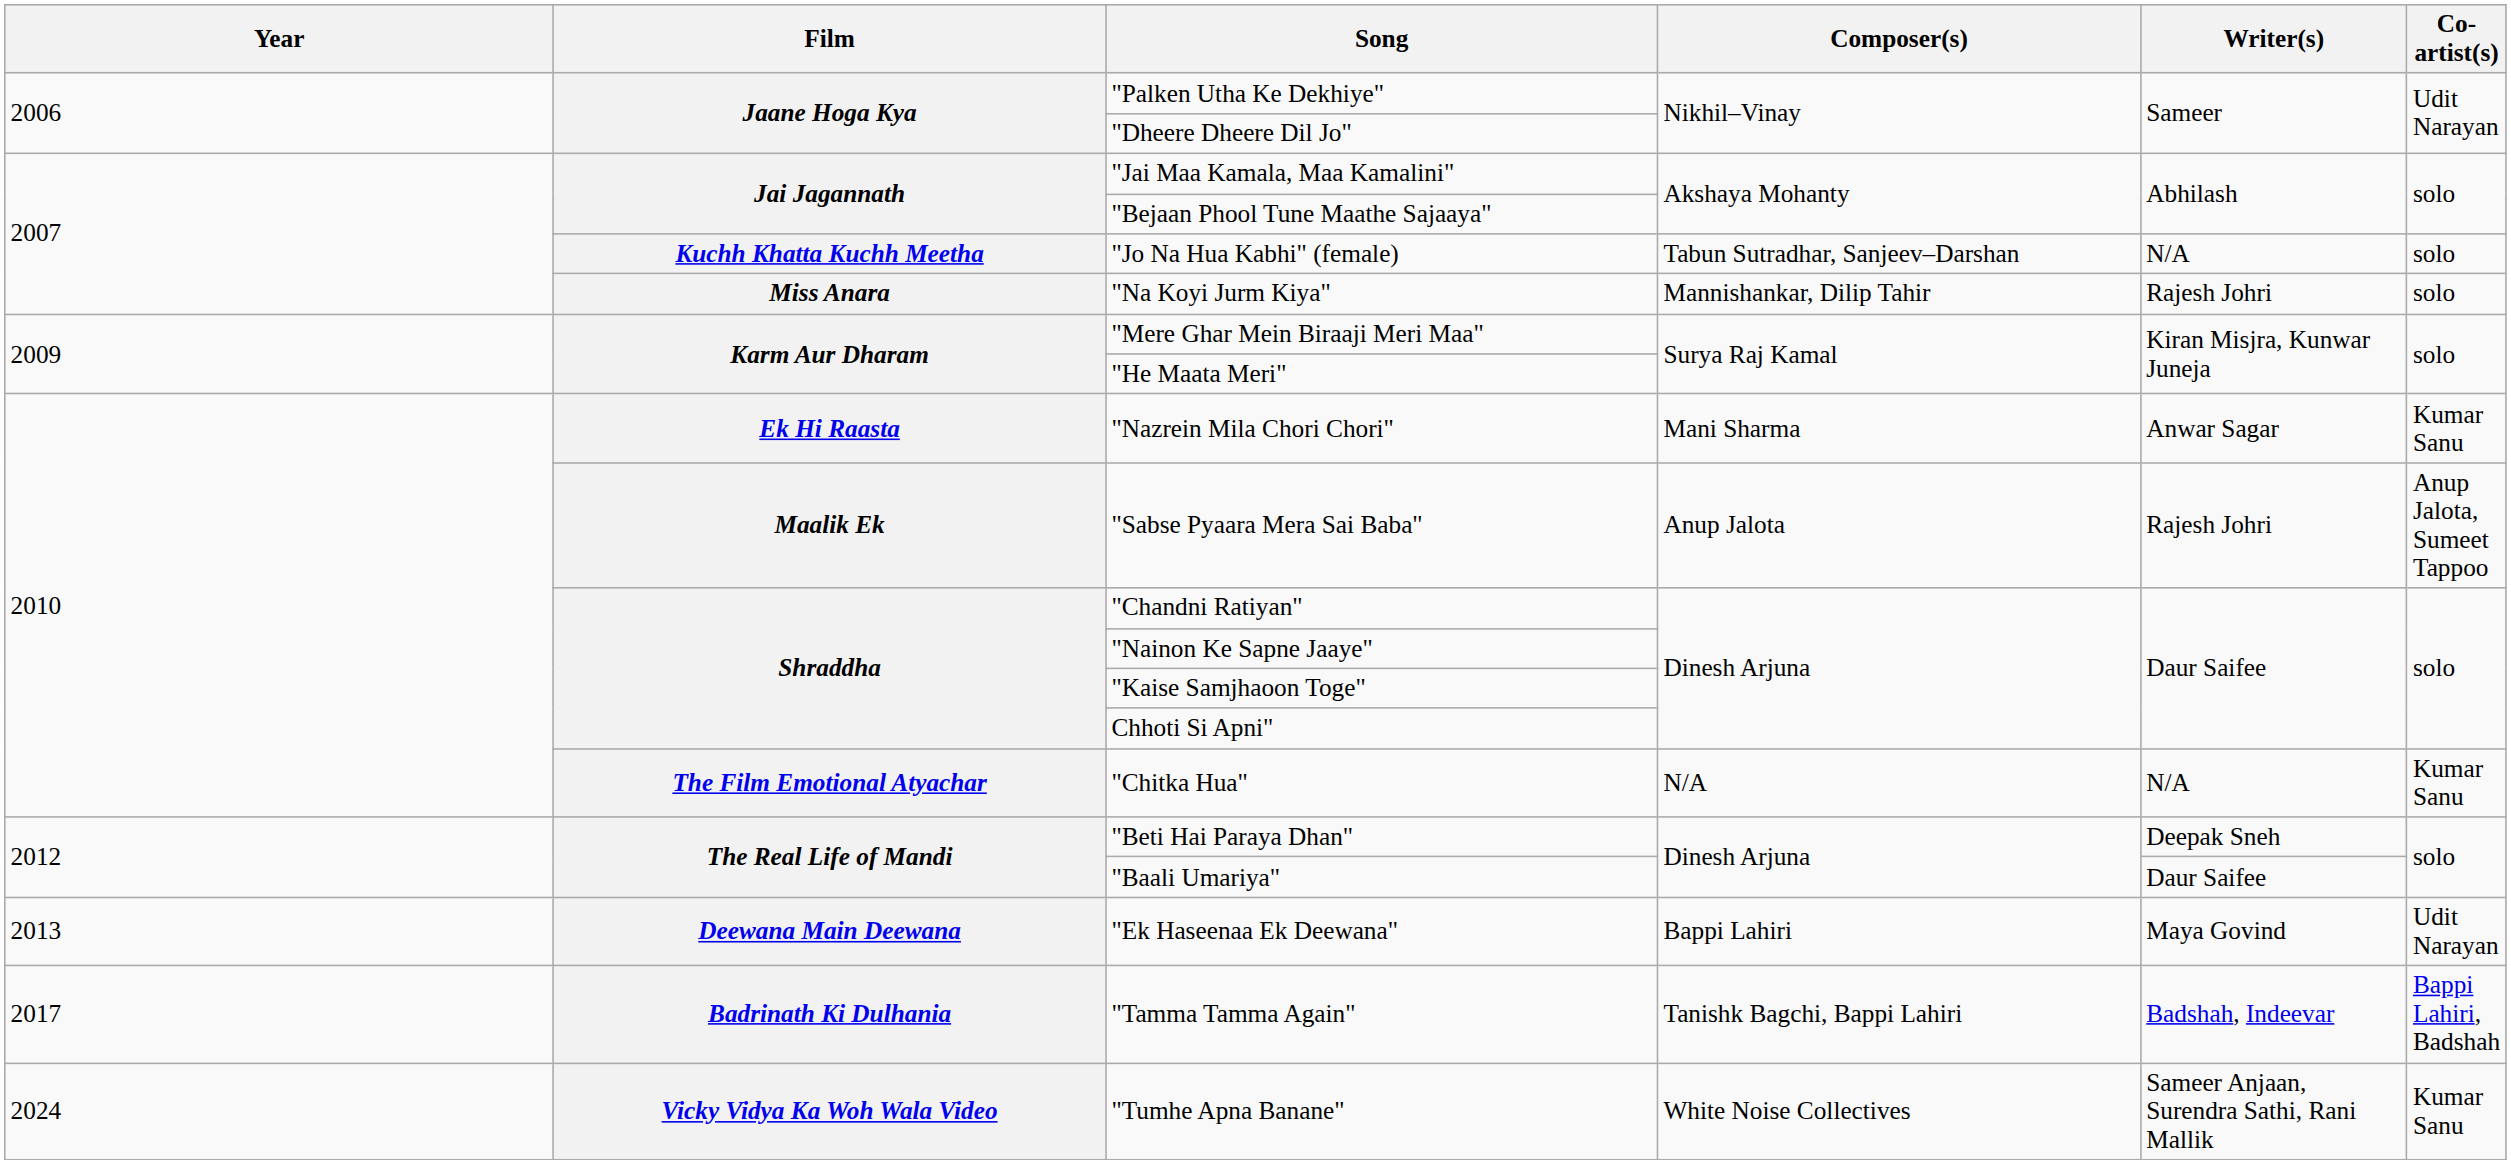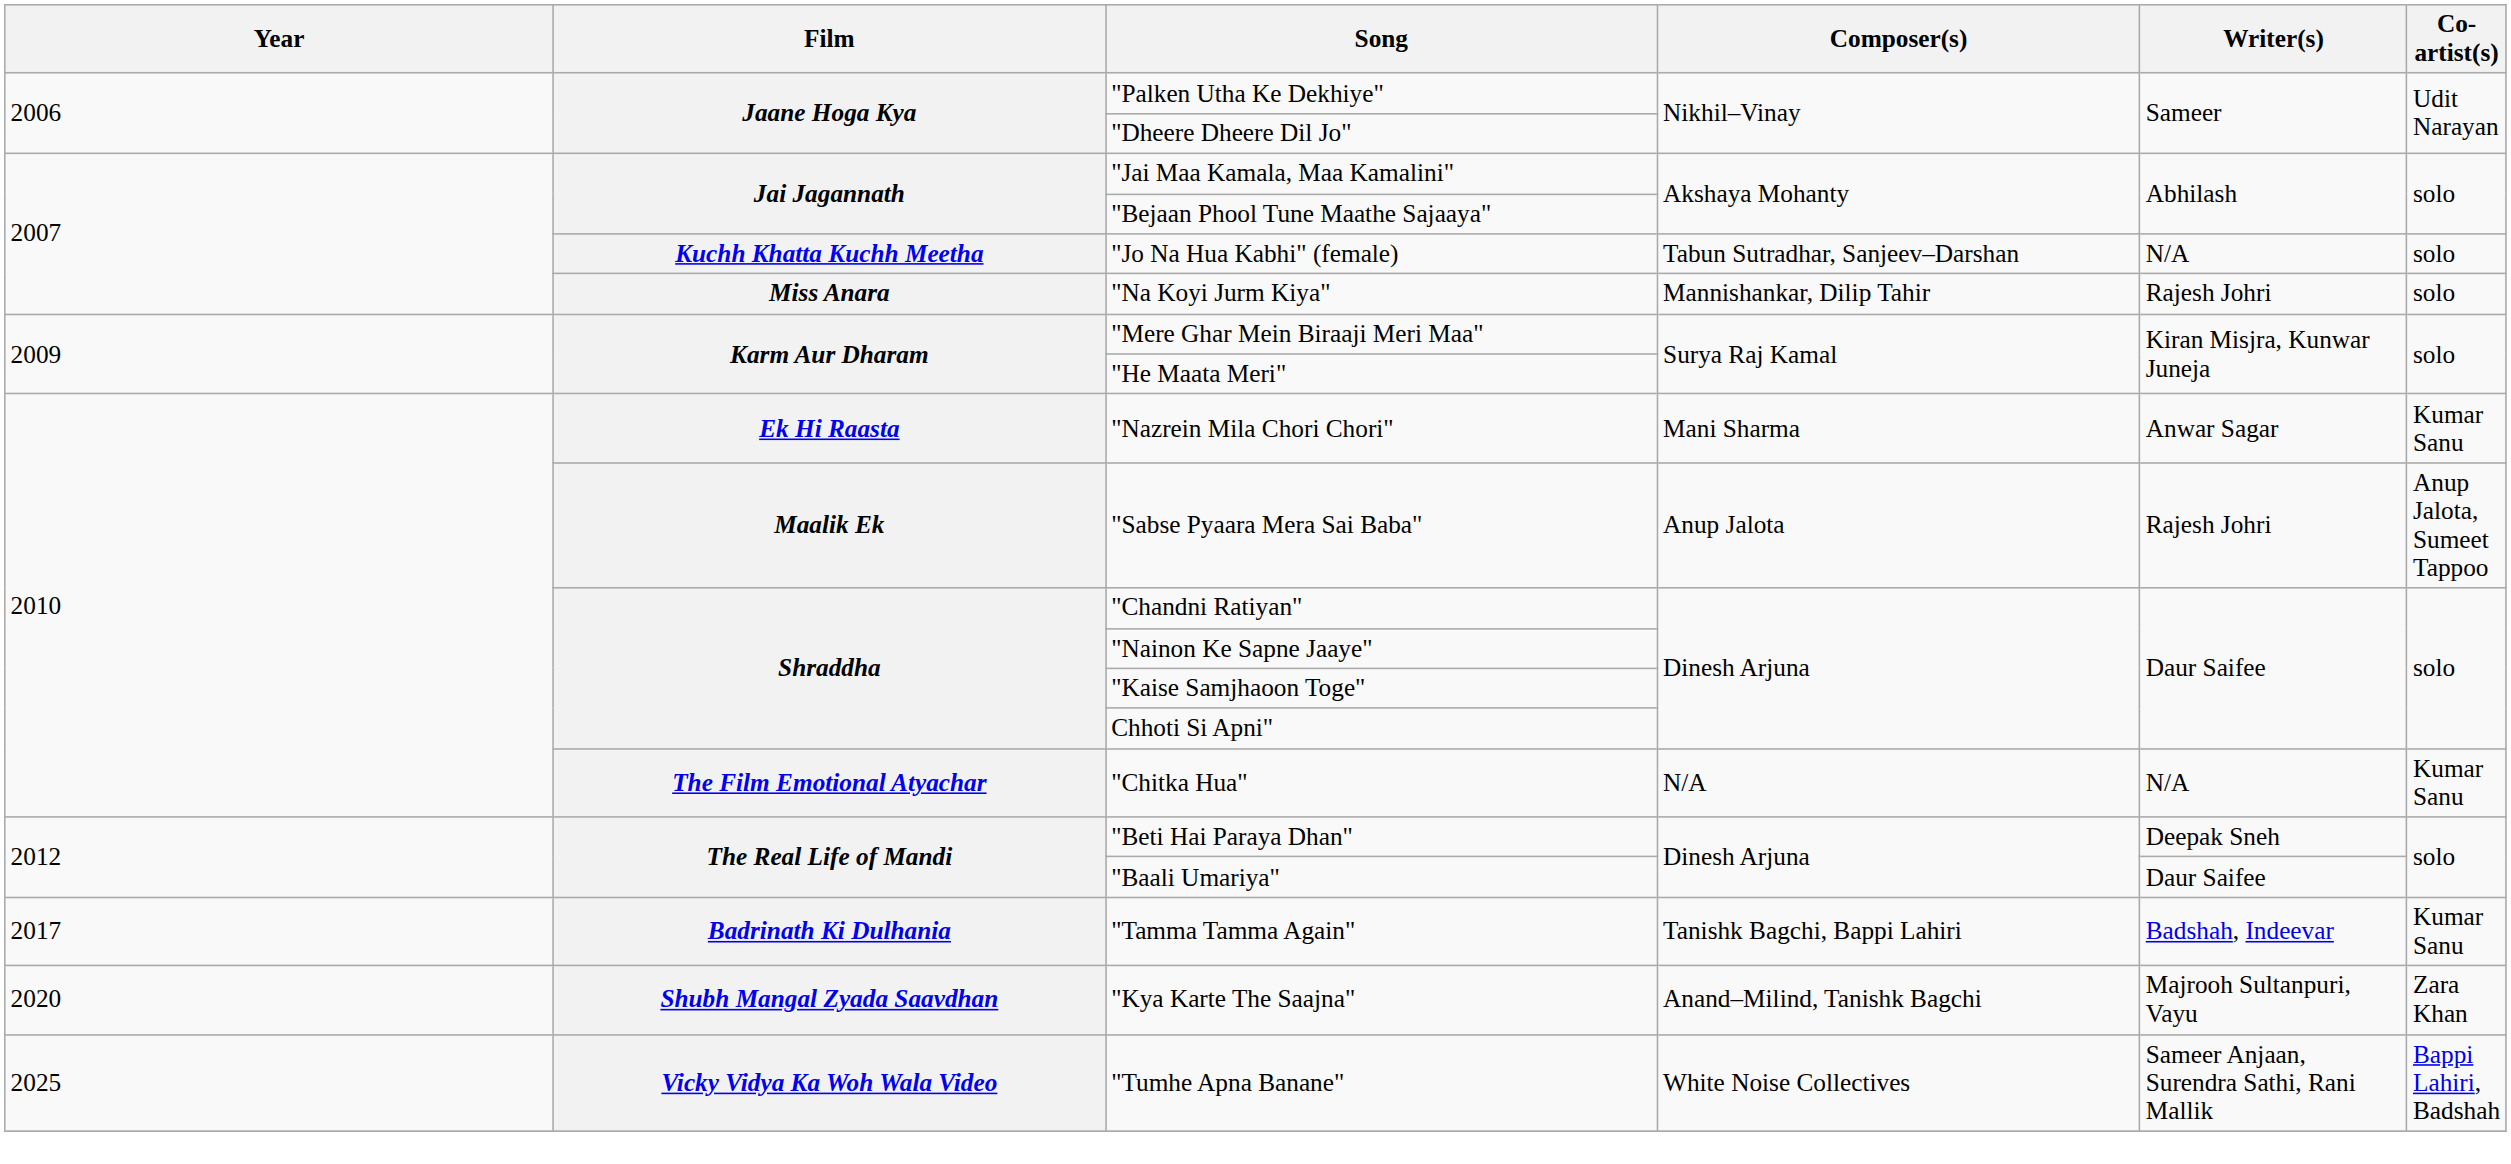- row: (1255, 931)
(2456, 1013) Bappi Lahiri, Badshah -> (2448, 931) Kumar Sanu
+ row: (1233, 999)
(36, 1110) 2024 -> (36, 1082) 2025
(2448, 1110) Kumar Sanu -> (2457, 1082) Bappi Lahiri, Badshah
